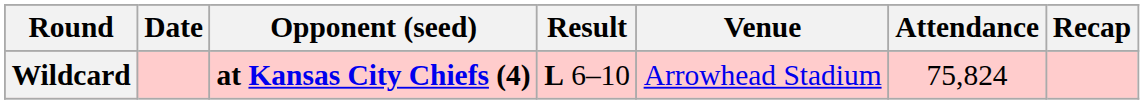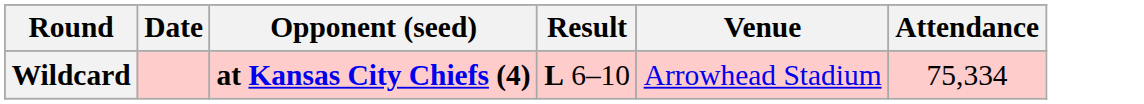- column: (1092, 27)
(967, 74) 75,824 -> (967, 74) 75,334
